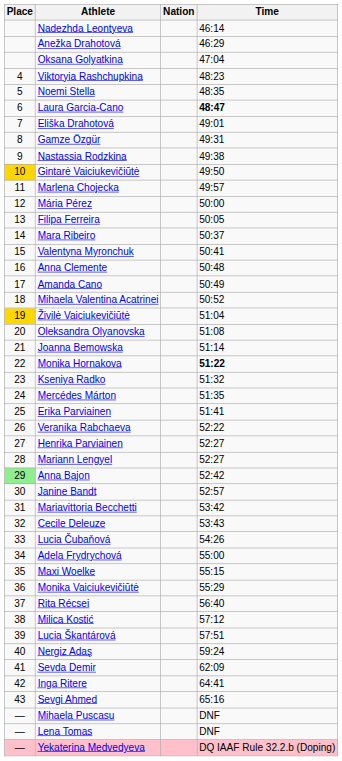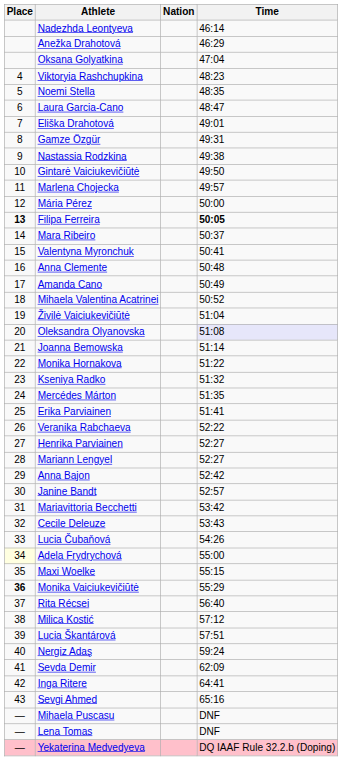(212, 108) bold -> (212, 108) normal
(20, 172) gold background -> (20, 172) no background
(20, 220) normal -> (20, 220) bold
(212, 220) normal -> (212, 220) bold
(20, 316) gold background -> (20, 316) no background
(212, 332) no background -> (212, 332) lavender background
(212, 364) bold -> (212, 364) normal
(20, 476) lightgreen background -> (20, 476) no background
(20, 556) no background -> (20, 556) lightyellow background
(20, 587) normal -> (20, 587) bold
